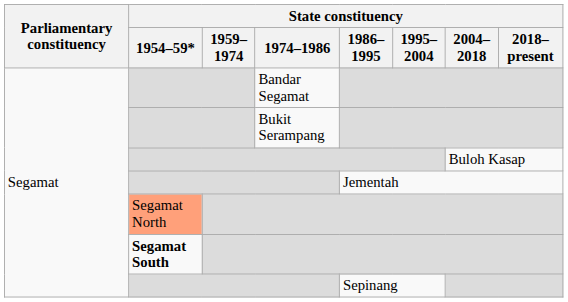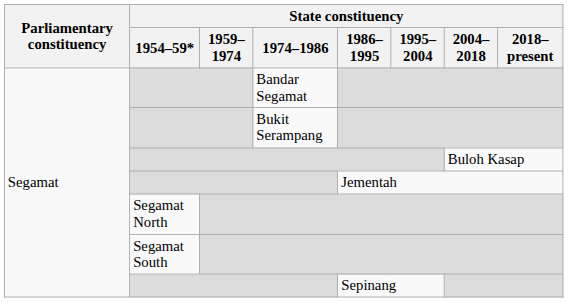(157, 214) lightsalmon background -> (159, 214) no background
(159, 254) bold -> (159, 254) normal
